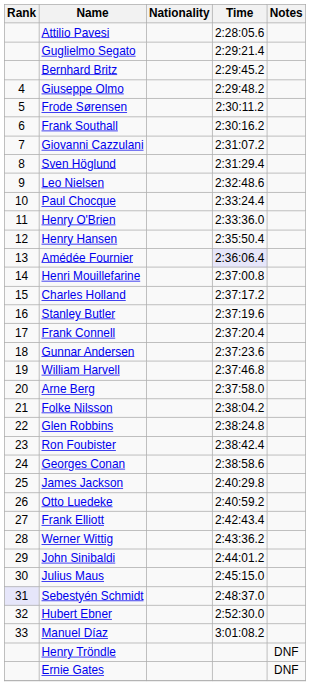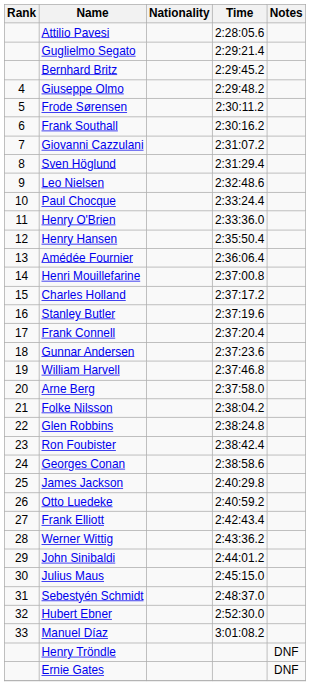(240, 257) lavender background -> (240, 257) no background
(22, 595) lavender background -> (22, 595) no background
